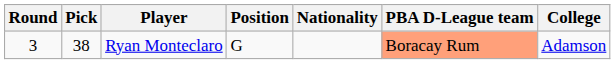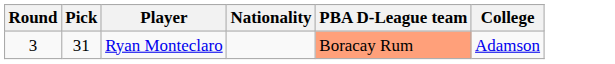- column: (260, 17)
(81, 44) 38 -> (81, 44) 31
